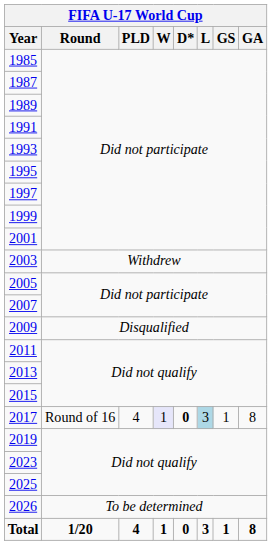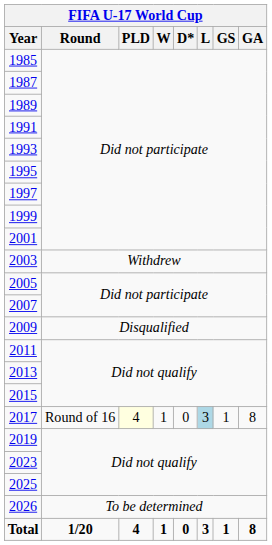(136, 417) no background -> (136, 417) lightyellow background
(164, 417) lavender background -> (164, 417) no background
(186, 417) bold -> (186, 417) normal
